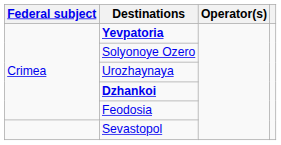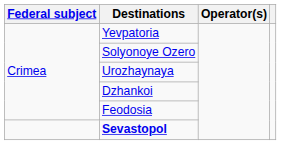(133, 33) bold -> (131, 33) normal
(129, 91) bold -> (127, 91) normal
(132, 129) normal -> (134, 129) bold
